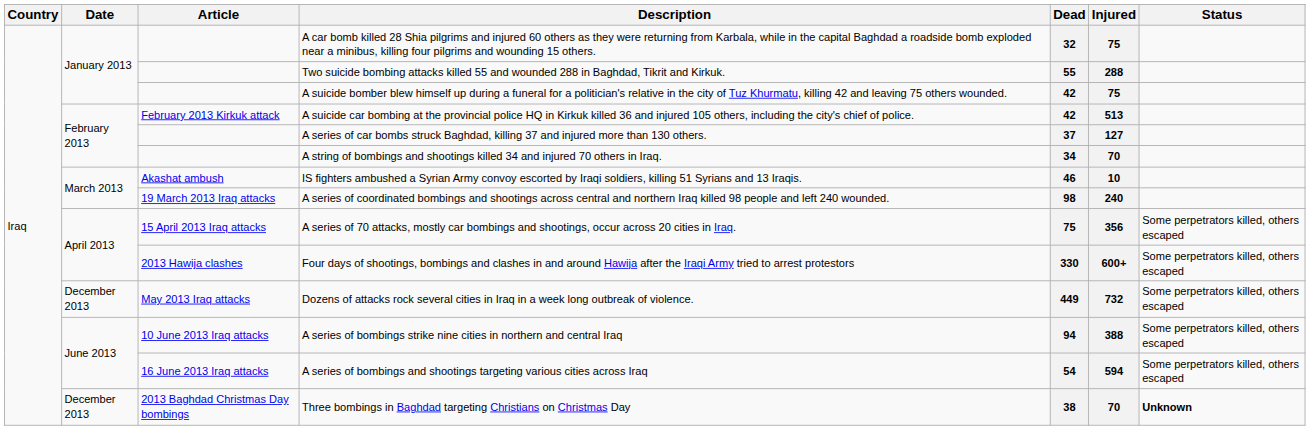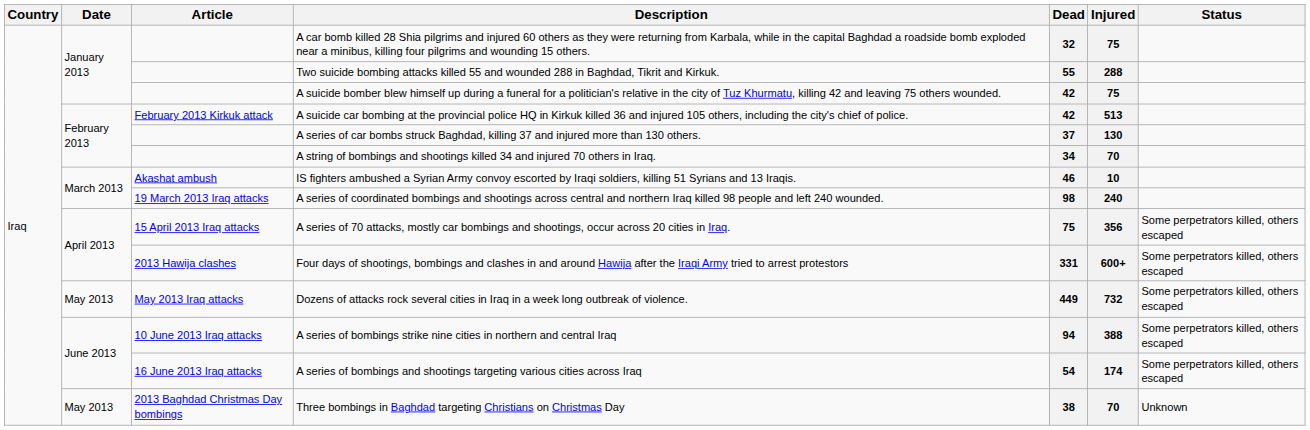(1114, 136) 127 -> (1113, 136) 130
(1069, 263) 330 -> (1069, 263) 331
(90, 299) December 2013 -> (89, 299) May 2013
(1114, 371) 594 -> (1113, 371) 174
(90, 407) December 2013 -> (89, 407) May 2013
(1167, 406) bold -> (1164, 407) normal
